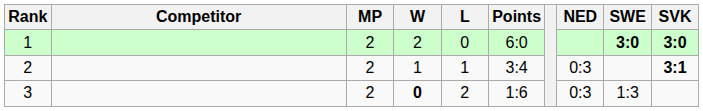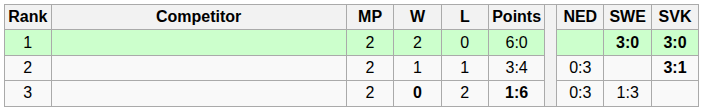(517, 93) normal -> (517, 93) bold
